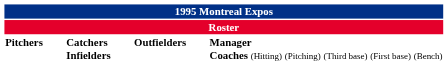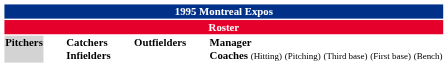(24, 42) no background -> (24, 42) lightgrey background
